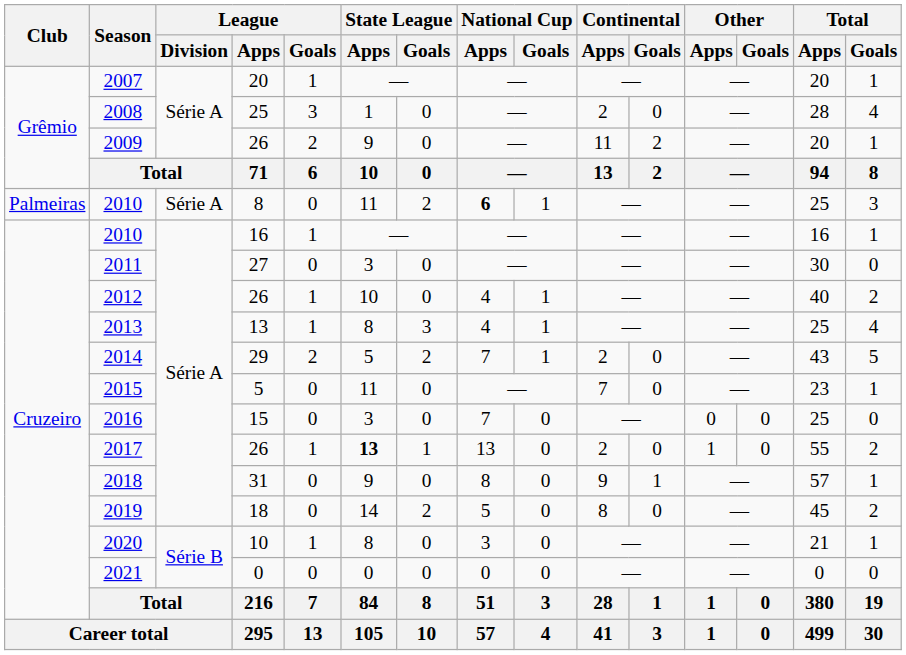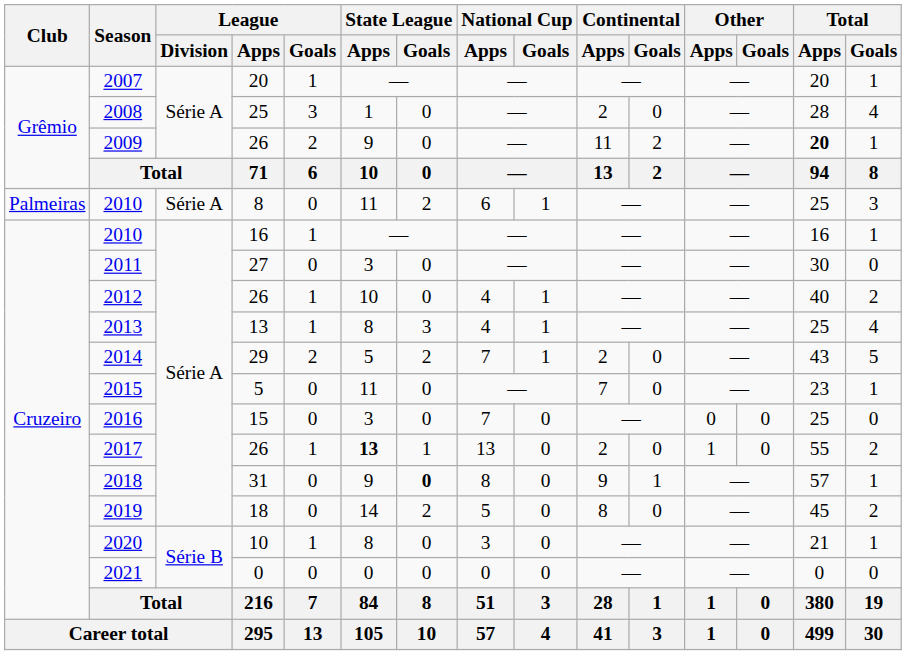(819, 142) normal -> (819, 142) bold
(486, 204) bold -> (486, 204) normal
(427, 480) normal -> (427, 480) bold
